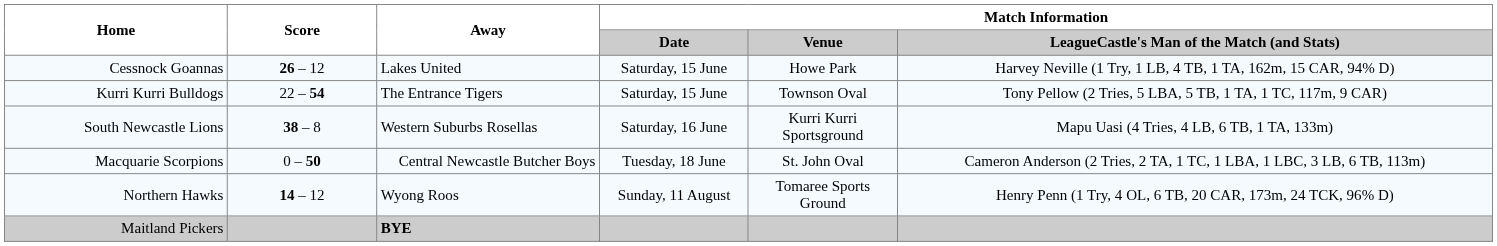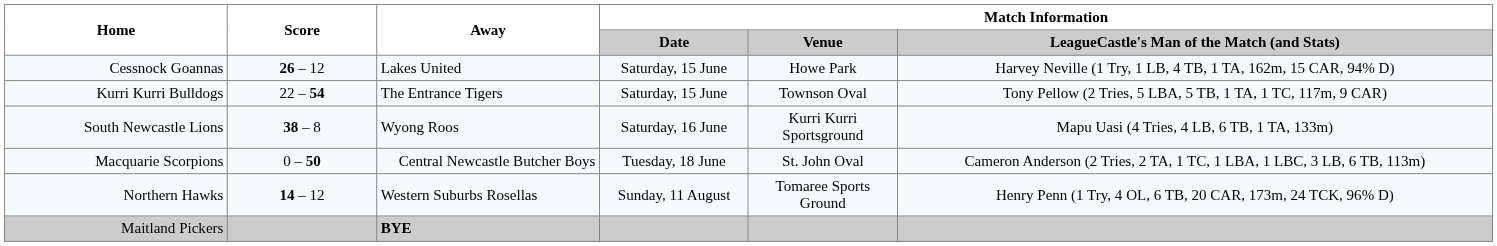(459, 127) Western Suburbs Rosellas -> (420, 127) Wyong Roos
(420, 194) Wyong Roos -> (459, 194) Western Suburbs Rosellas
